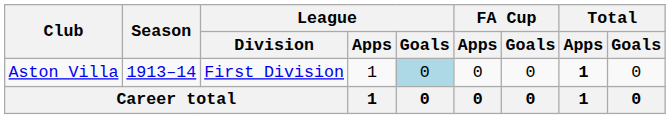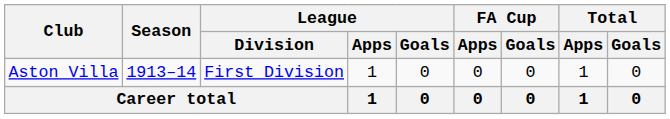(425, 72) lightblue background -> (425, 72) no background
(583, 72) bold -> (583, 72) normal
